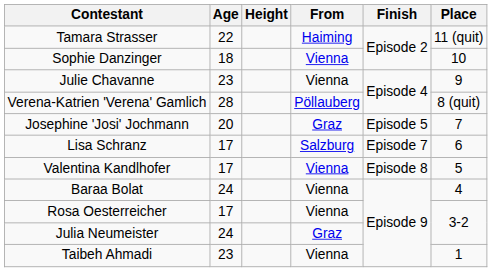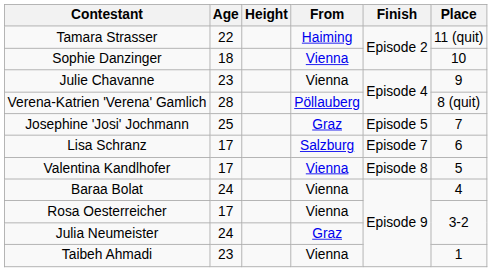(226, 124) 20 -> (226, 124) 25
